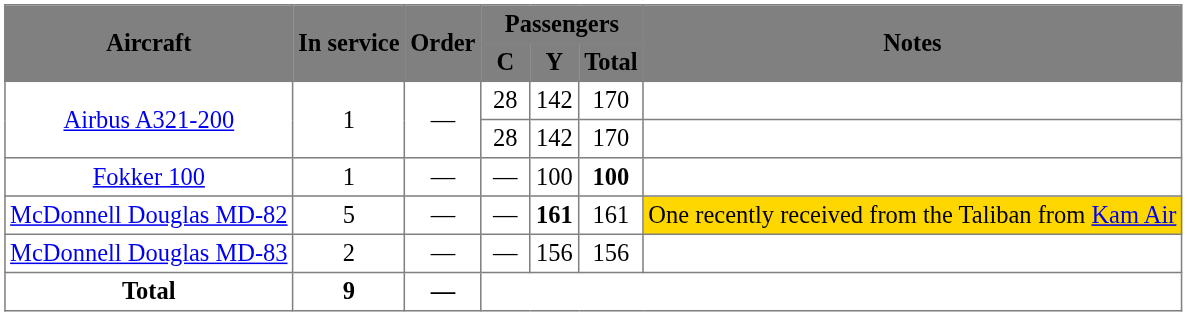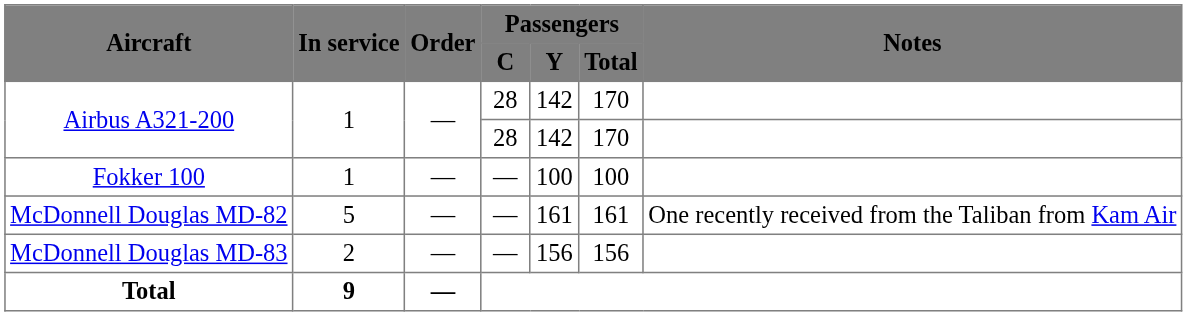(611, 176) bold -> (611, 176) normal
(554, 214) bold -> (554, 214) normal
(912, 214) gold background -> (912, 214) no background
